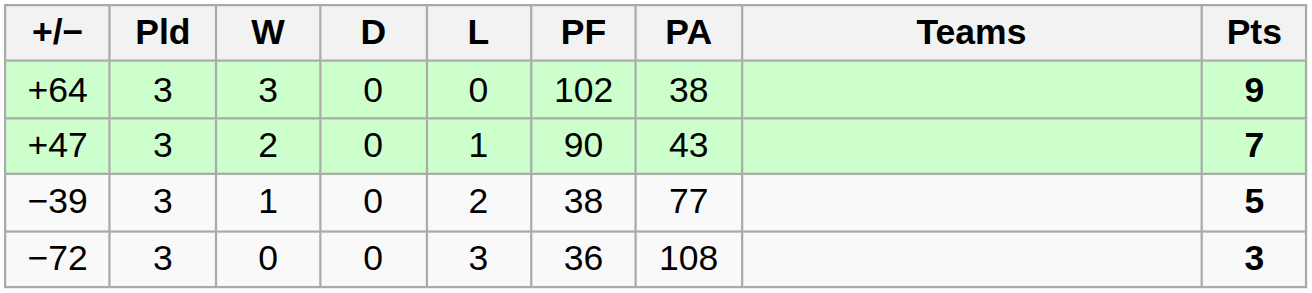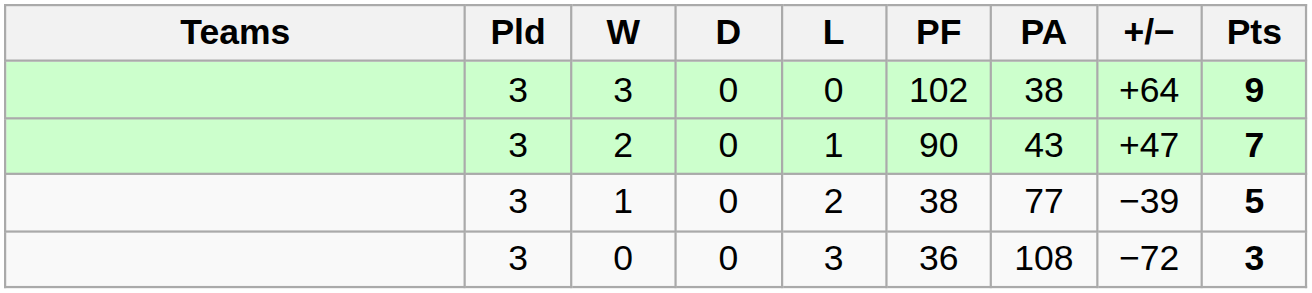columns swapped: (971, 32) <-> (58, 32)
